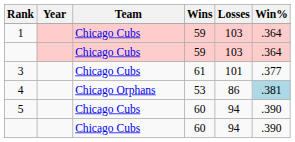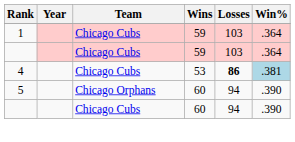- row: (21, 71)
(115, 90) Chicago Orphans -> (108, 71) Chicago Cubs
(234, 90) normal -> (234, 71) bold
(108, 109) Chicago Cubs -> (115, 90) Chicago Orphans
